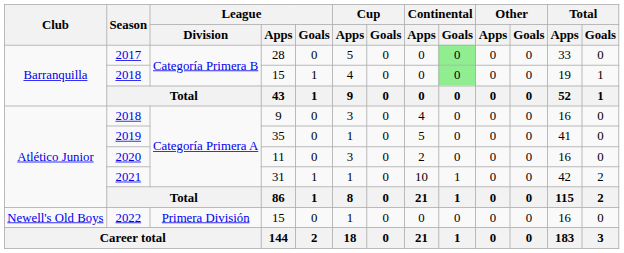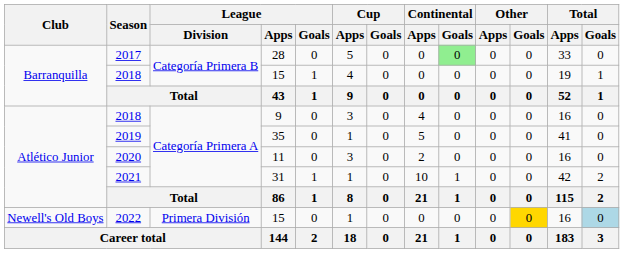(457, 75) lightgreen background -> (457, 75) no background
(529, 217) no background -> (529, 217) gold background
(600, 217) no background -> (600, 217) lightblue background
